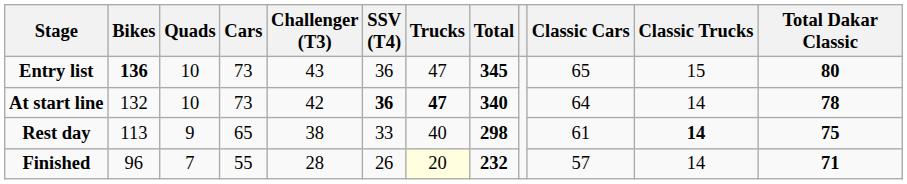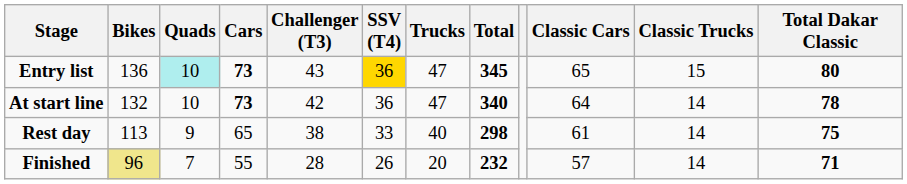(134, 71) bold -> (134, 71) normal
(190, 71) no background -> (190, 71) paleturquoise background
(243, 71) normal -> (243, 71) bold
(384, 71) no background -> (384, 71) gold background
(243, 102) normal -> (243, 102) bold
(384, 102) bold -> (384, 102) normal
(437, 102) bold -> (437, 102) normal
(696, 132) bold -> (696, 132) normal
(134, 163) no background -> (134, 163) khaki background
(437, 163) lightyellow background -> (437, 163) no background
